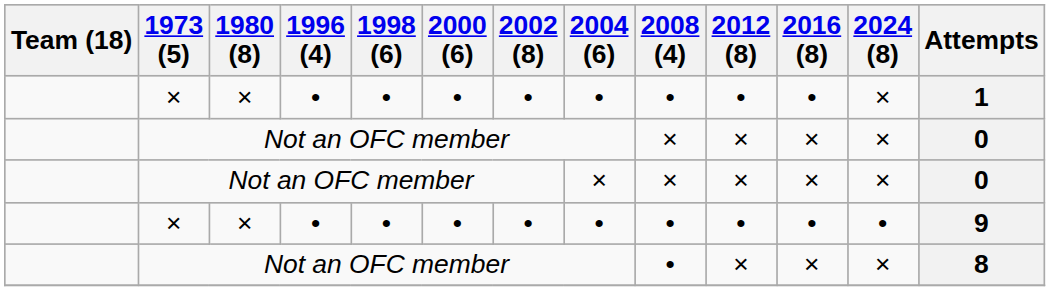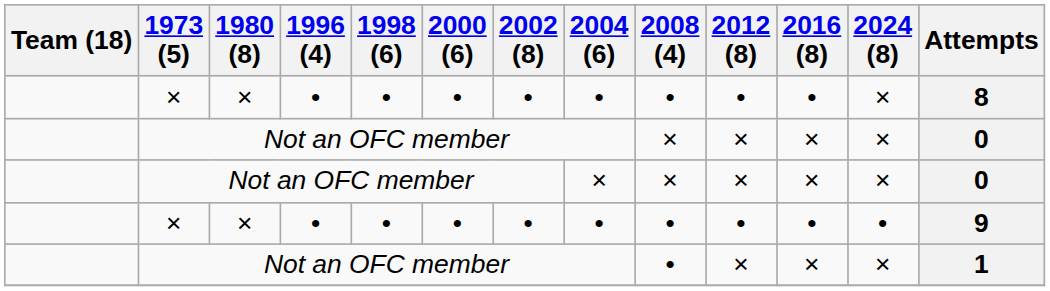(981, 97) 1 -> (981, 97) 8
(981, 264) 8 -> (981, 264) 1
